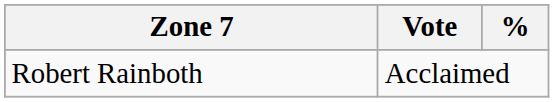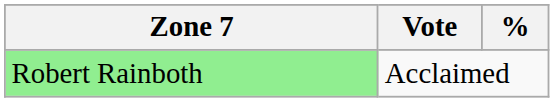(107, 73) no background -> (107, 73) lightgreen background
